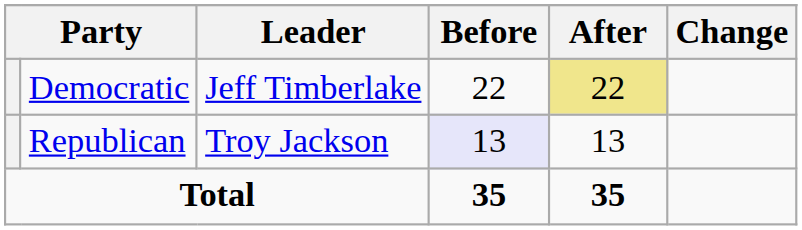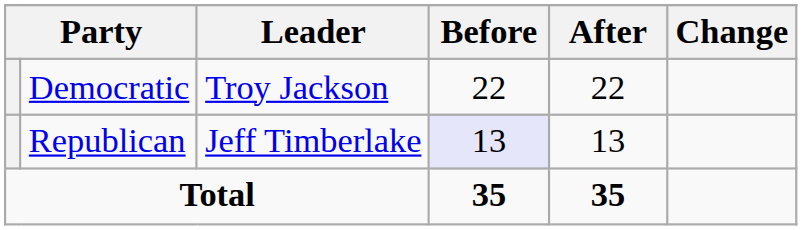(313, 86) Jeff Timberlake -> (297, 86) Troy Jackson
(608, 86) khaki background -> (608, 86) no background
(297, 140) Troy Jackson -> (313, 140) Jeff Timberlake
